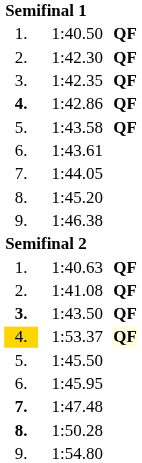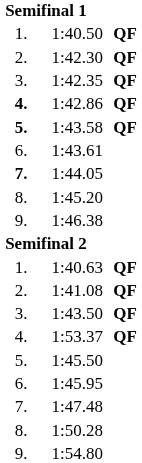(21, 127) normal -> (21, 127) bold
(21, 173) normal -> (21, 173) bold
(21, 313) bold -> (21, 313) normal
(21, 337) gold background -> (21, 337) no background
(125, 337) lightyellow background -> (125, 337) no background
(21, 407) bold -> (21, 407) normal
(21, 430) bold -> (21, 430) normal
